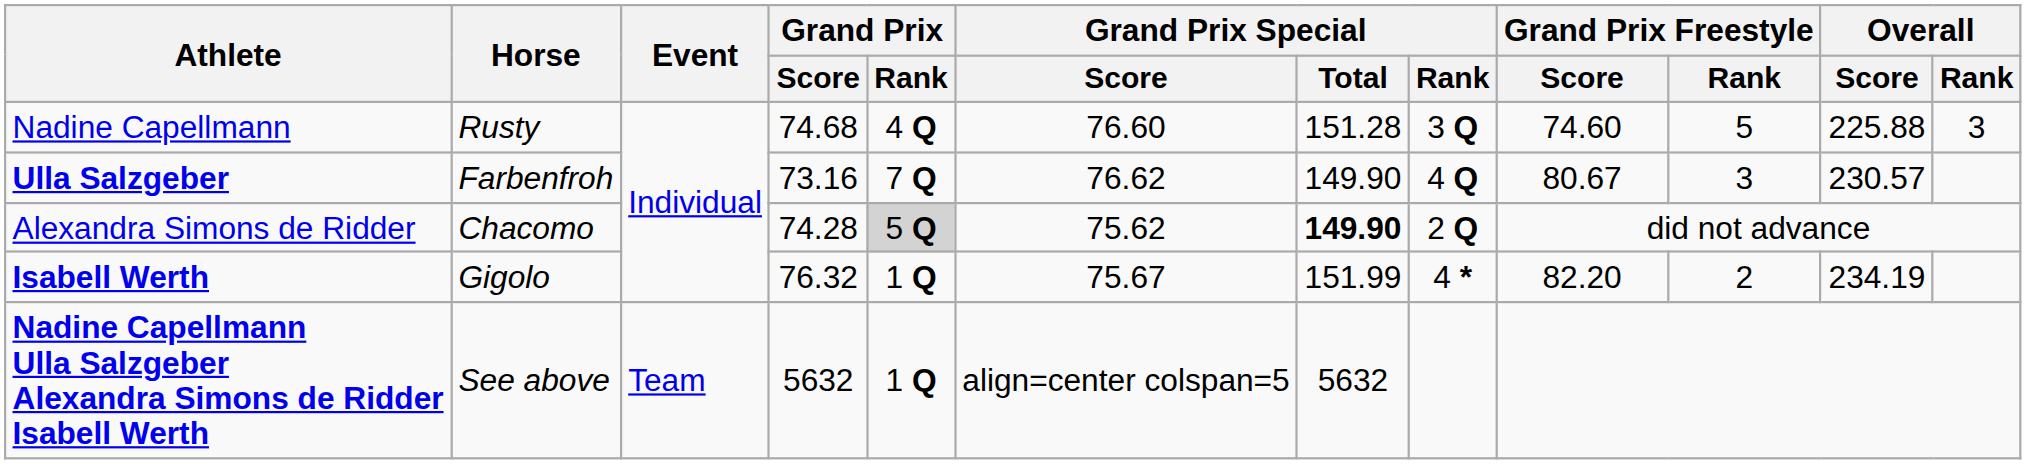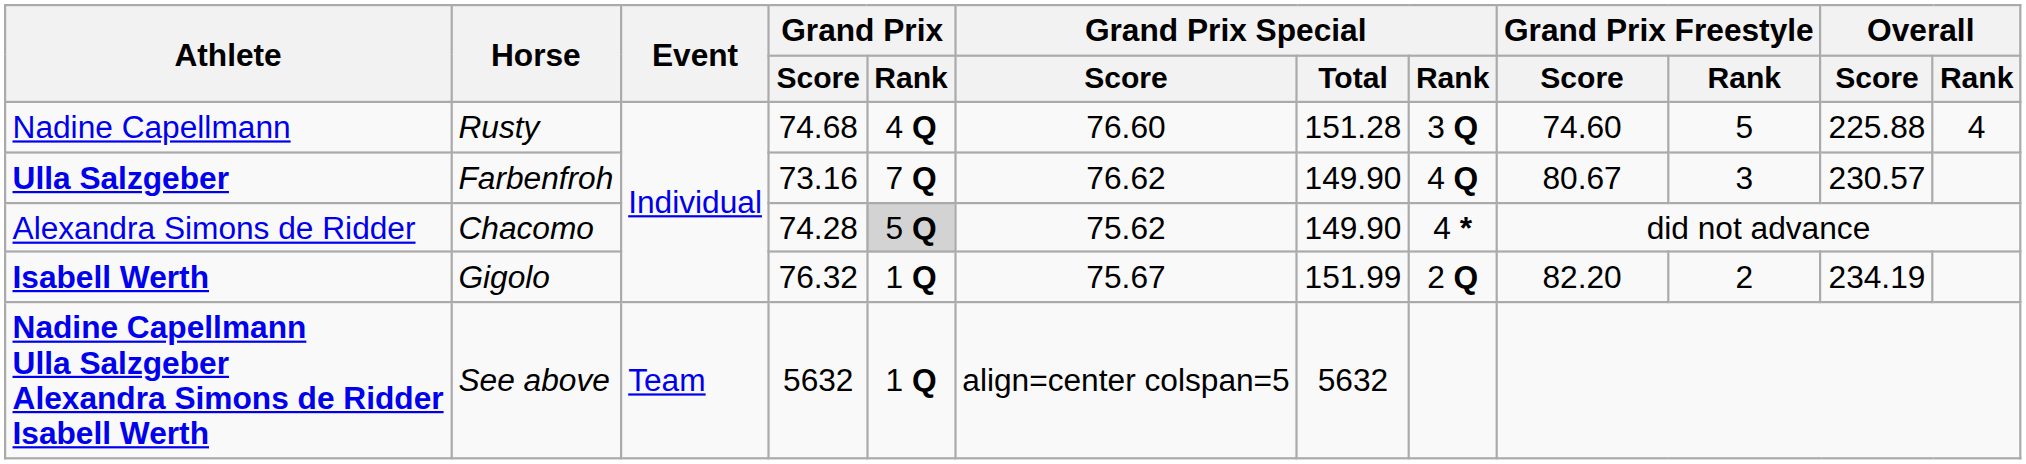(1977, 128) 3 -> (1977, 128) 4
(1353, 228) bold -> (1353, 228) normal
(1453, 228) 2 Q -> (1453, 228) 4 *
(1453, 278) 4 * -> (1453, 278) 2 Q
